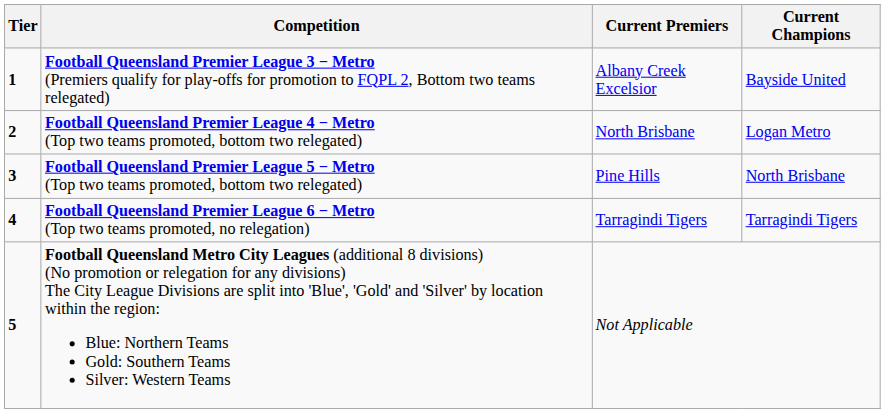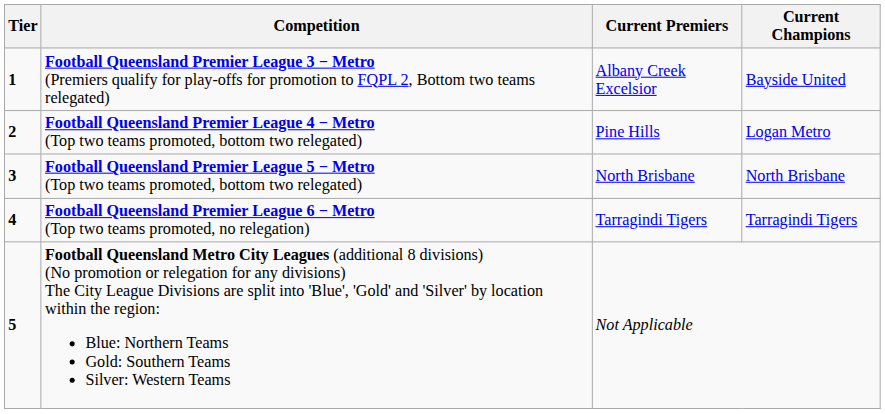(645, 132) North Brisbane -> (628, 132) Pine Hills
(628, 176) Pine Hills -> (645, 176) North Brisbane
